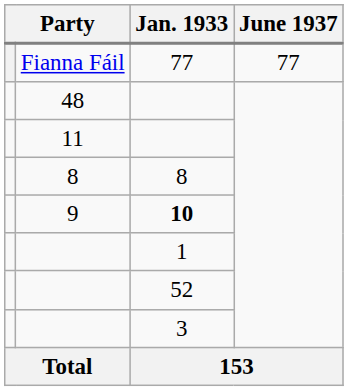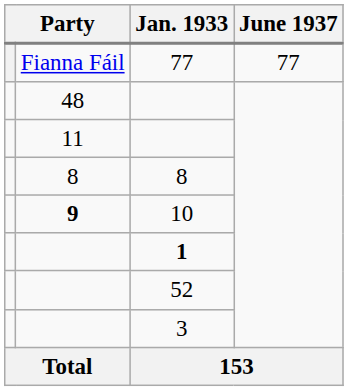(73, 214) normal -> (73, 214) bold
(182, 214) bold -> (182, 214) normal
(182, 252) normal -> (182, 252) bold
